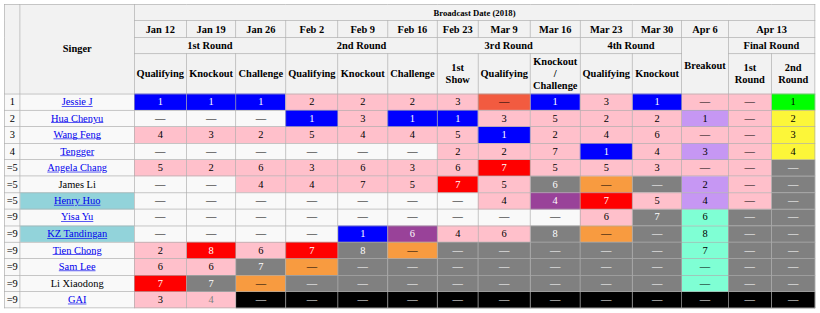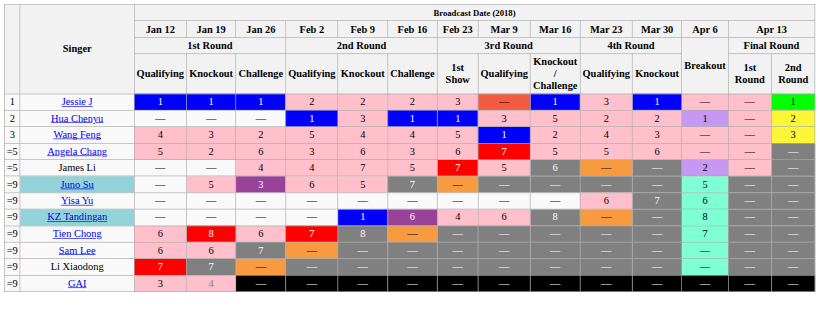(657, 135) 6 -> (657, 135) 3
- row: (77, 151)
(657, 168) 3 -> (657, 151) 6
- row: (77, 201)
+ row: (77, 184)
(160, 250) 2 -> (160, 234) 6
